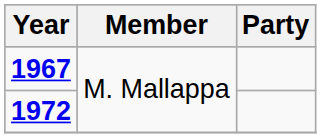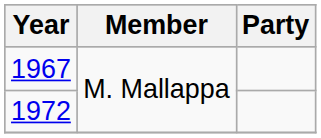(41, 68) bold -> (41, 68) normal
(41, 111) bold -> (41, 111) normal
